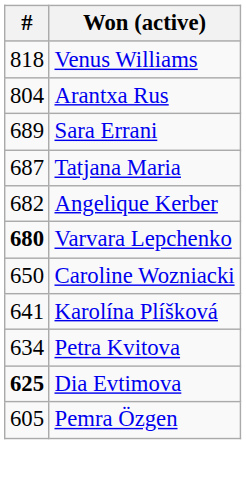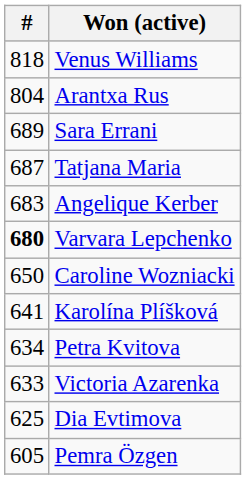(27, 203) 682 -> (27, 203) 683
+ row: (137, 383)
(27, 383) bold -> (27, 419) normal
